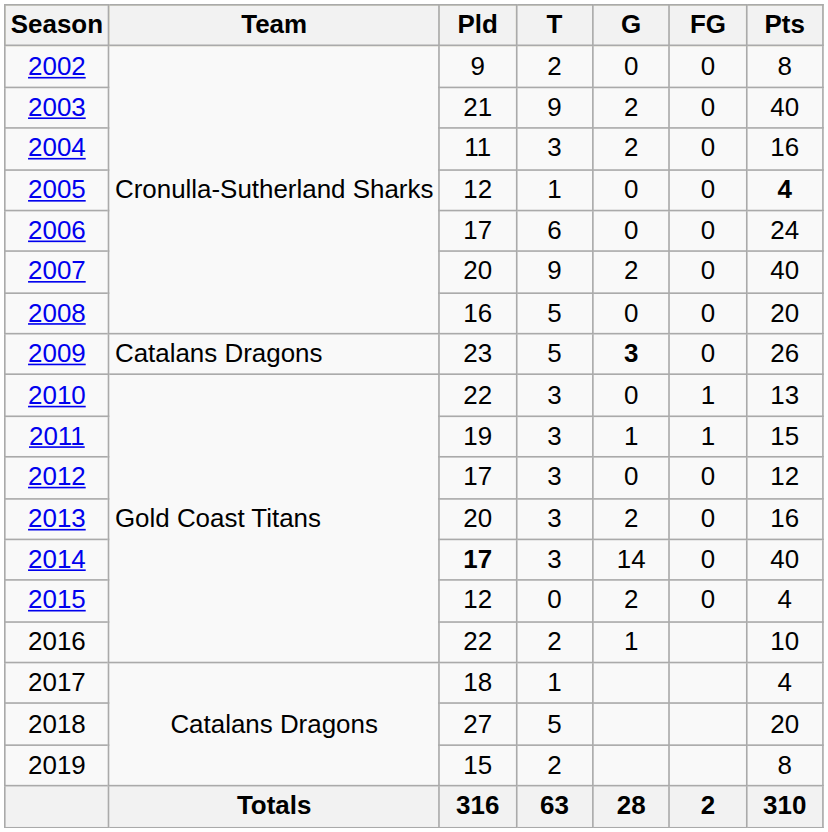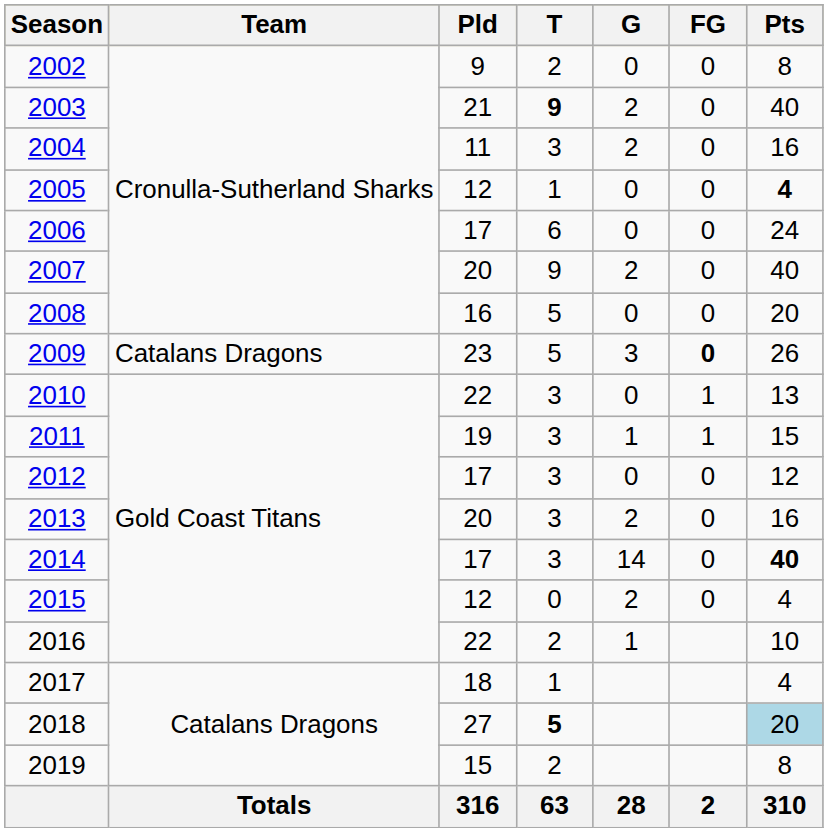(554, 107) normal -> (554, 107) bold
(631, 353) bold -> (631, 353) normal
(708, 353) normal -> (708, 353) bold
(478, 559) bold -> (478, 559) normal
(785, 559) normal -> (785, 559) bold
(554, 723) normal -> (554, 723) bold
(785, 723) no background -> (785, 723) lightblue background
